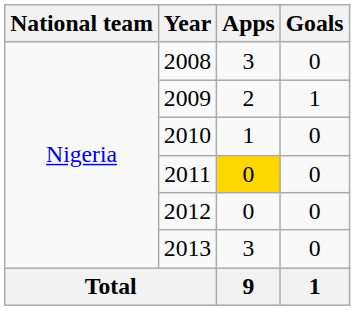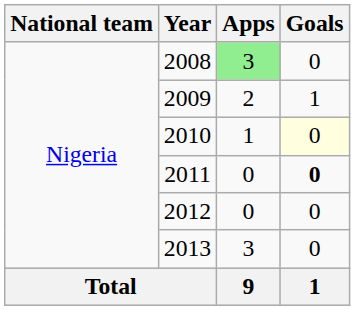(248, 60) no background -> (248, 60) lightgreen background
(315, 135) no background -> (315, 135) lightyellow background
(248, 173) gold background -> (248, 173) no background
(315, 173) normal -> (315, 173) bold
